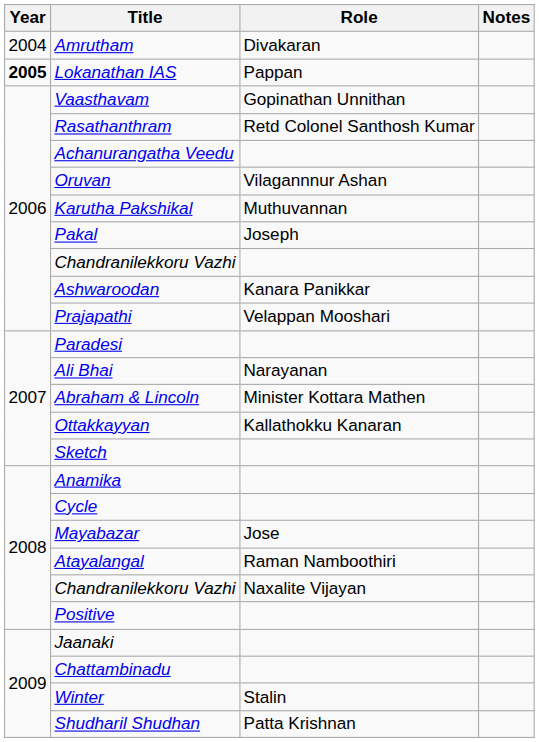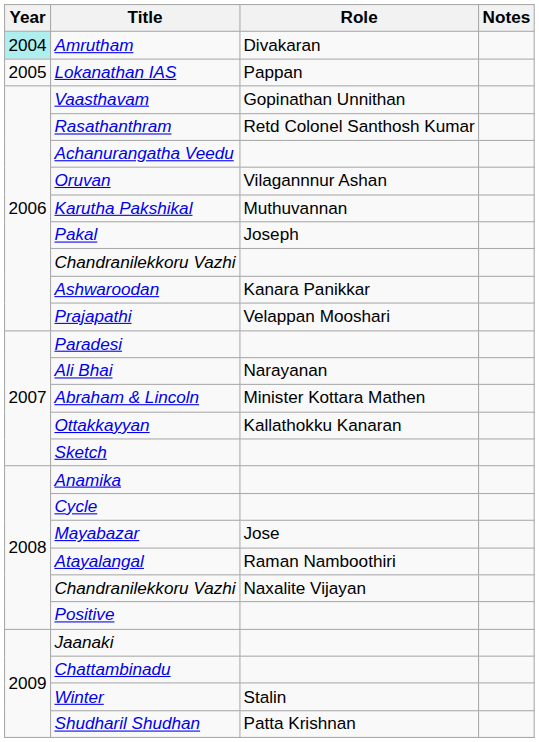(28, 45) no background -> (28, 45) paleturquoise background
(28, 72) bold -> (28, 72) normal
